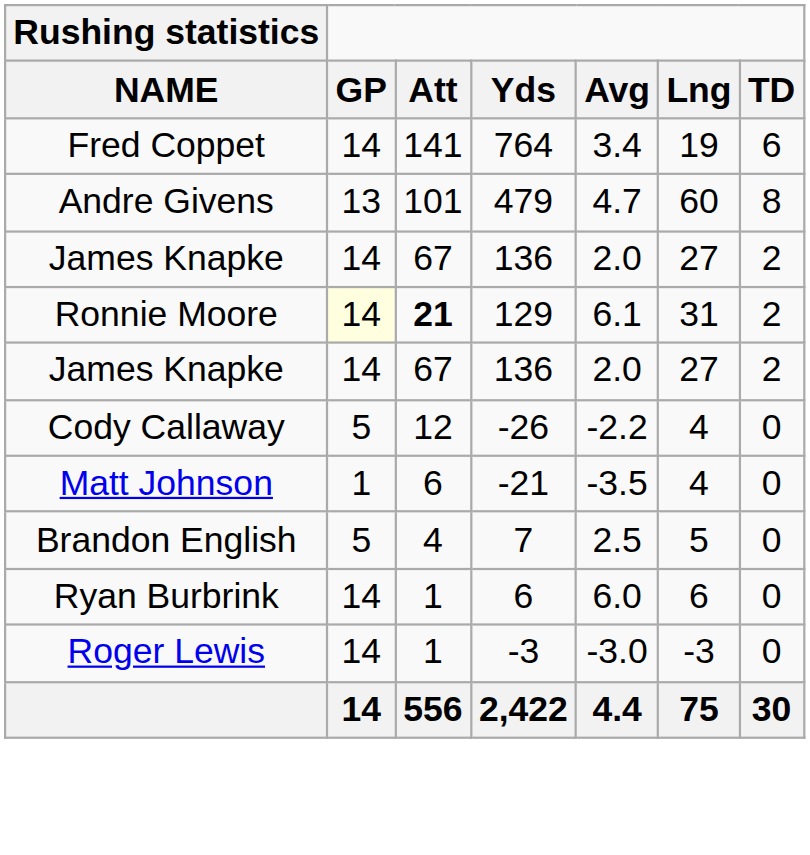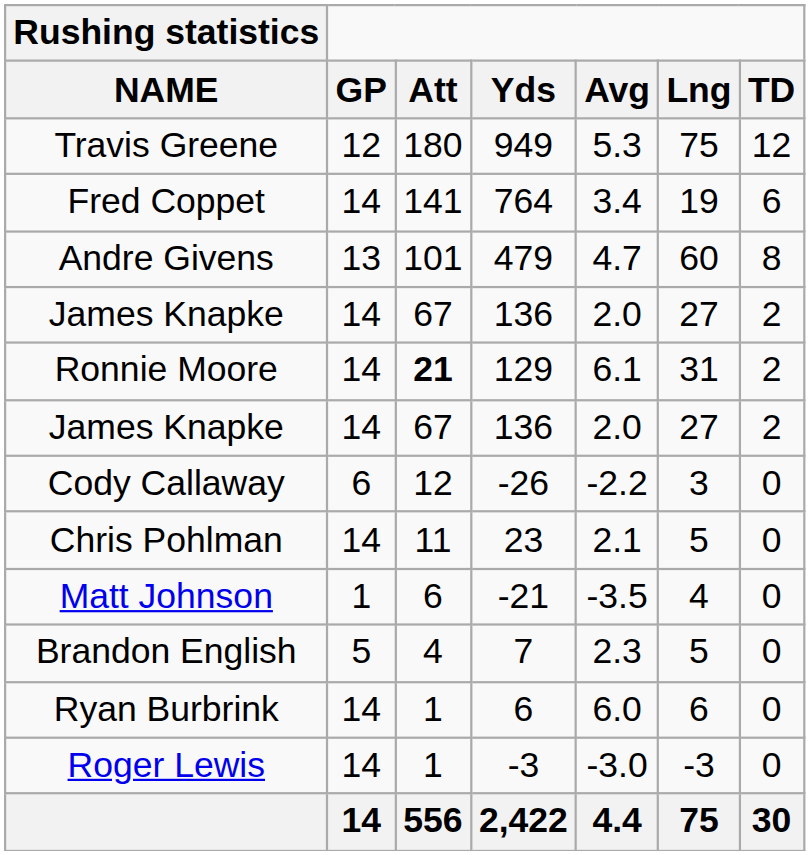+ row: (166, 145)
(361, 314) lightyellow background -> (361, 370) no background
(361, 426) 5 -> (361, 483) 6
(699, 426) 4 -> (699, 483) 3
+ row: (166, 539)
(617, 539) 2.5 -> (617, 652) 2.3
